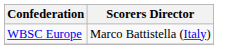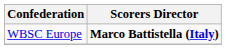(150, 34) normal -> (154, 34) bold
